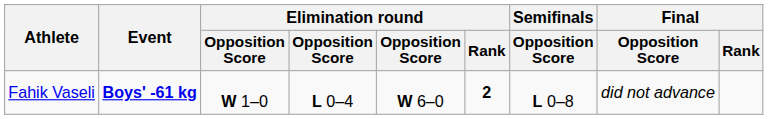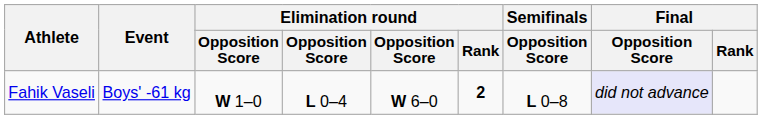(150, 93) bold -> (147, 93) normal
(658, 93) no background -> (652, 93) lavender background
